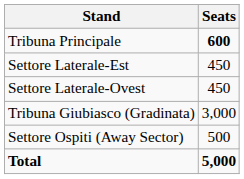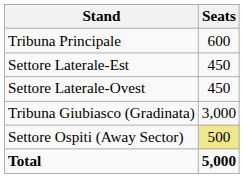(219, 40) bold -> (219, 40) normal
(219, 137) no background -> (219, 137) khaki background
